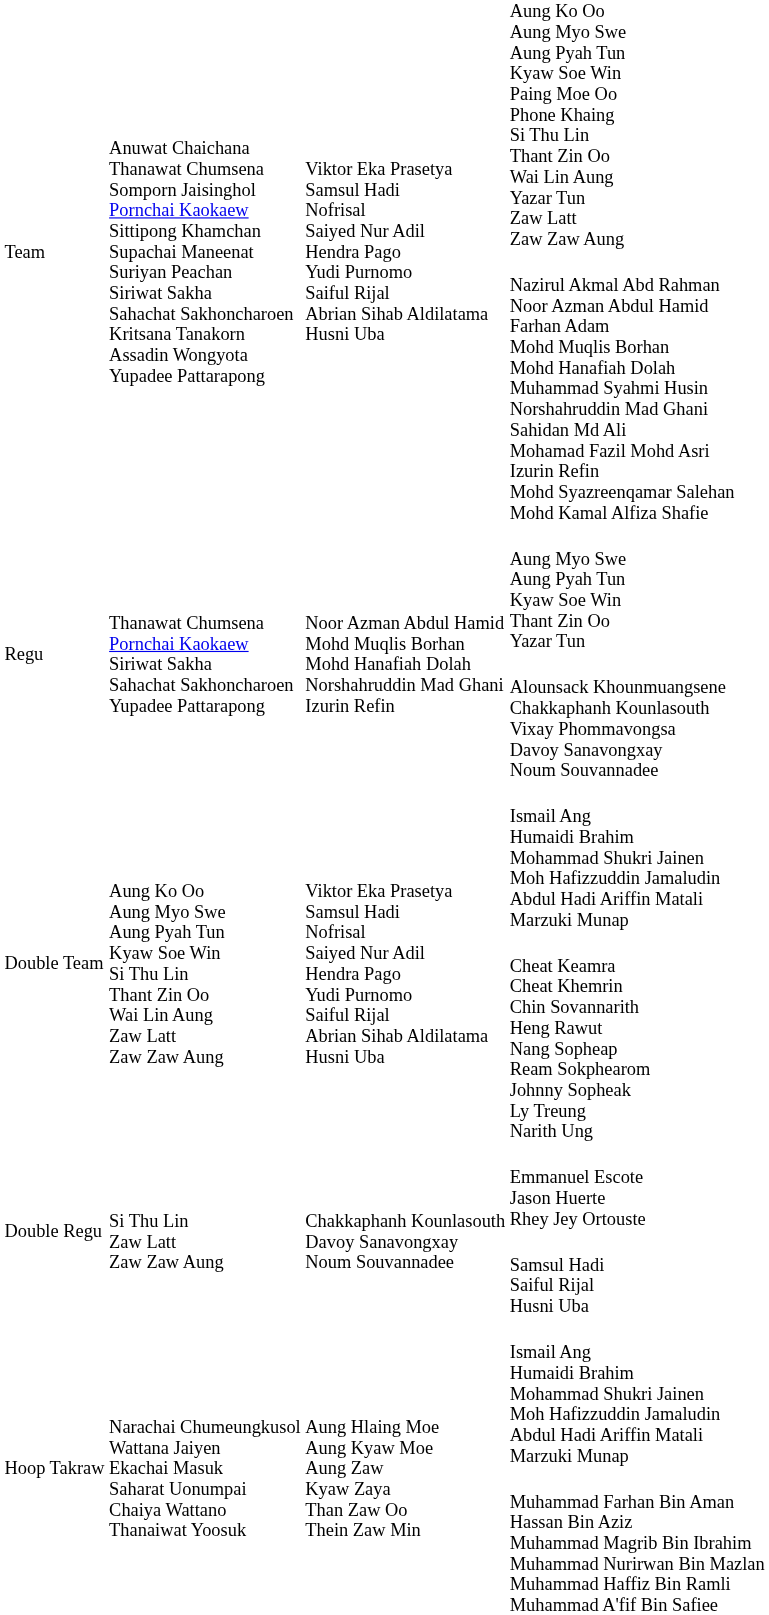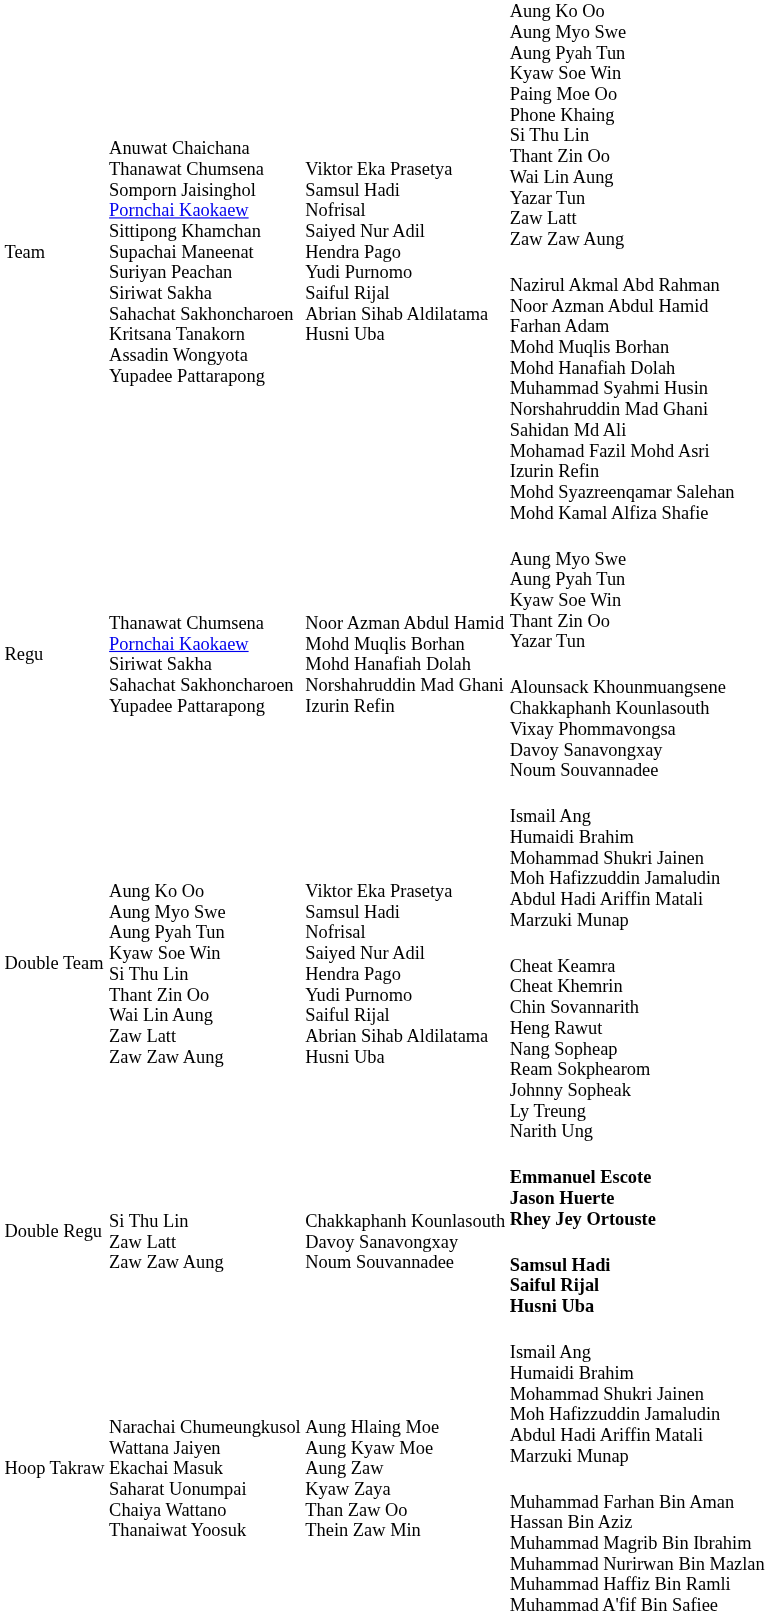(578, 1198) normal -> (583, 1198) bold
(557, 1285) normal -> (560, 1285) bold
